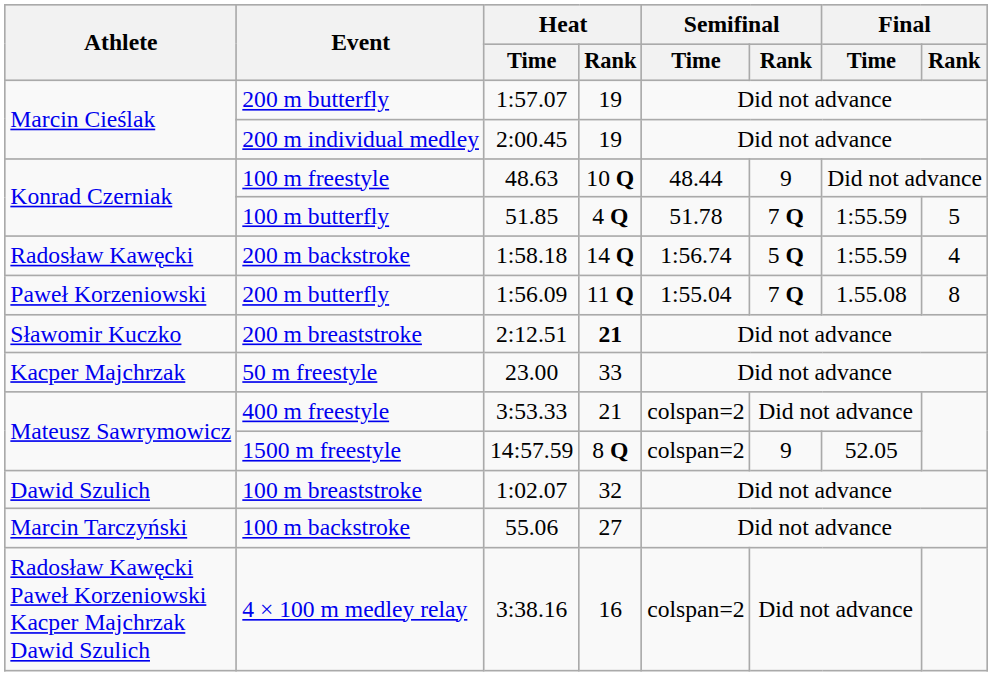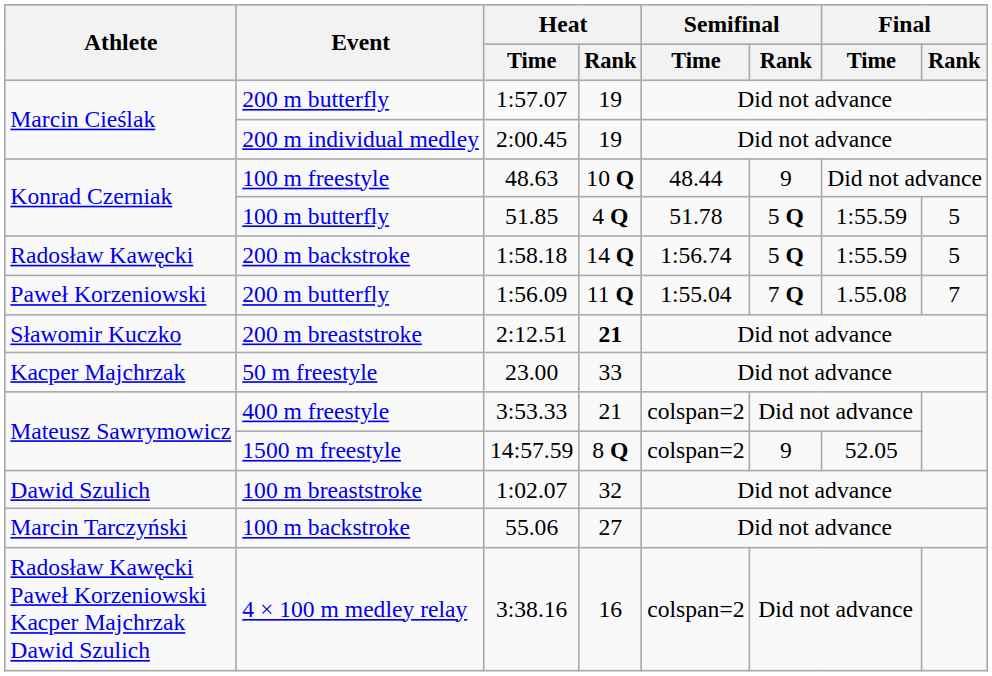(786, 217) 7 Q -> (786, 217) 5 Q
(954, 255) 4 -> (954, 255) 5
(954, 294) 8 -> (954, 294) 7
